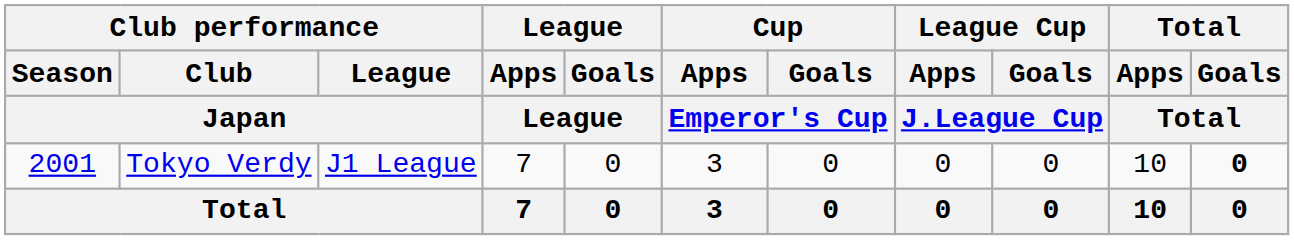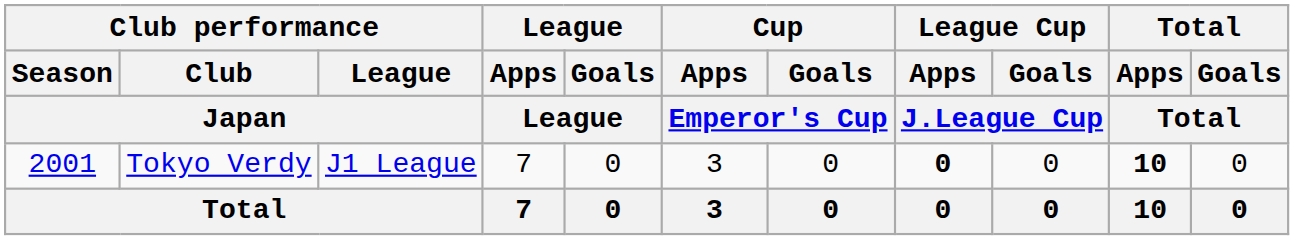(943, 165) normal -> (943, 165) bold
(1150, 165) normal -> (1150, 165) bold
(1239, 165) bold -> (1239, 165) normal
